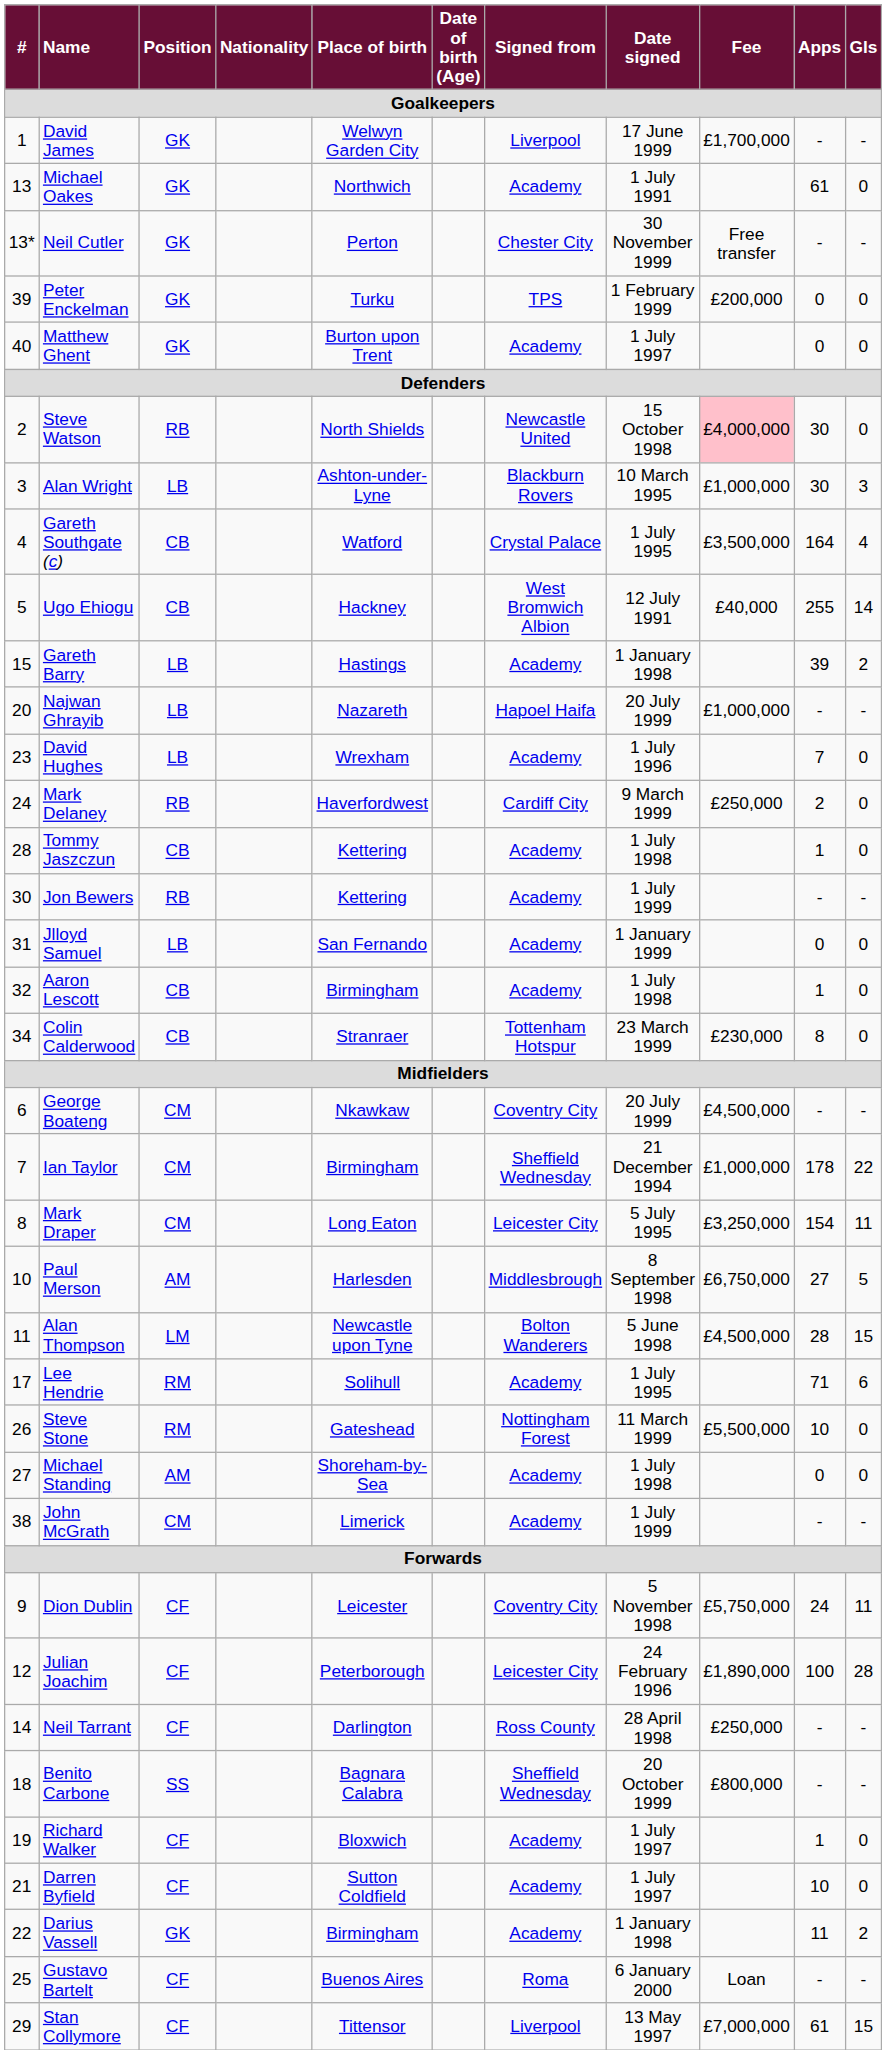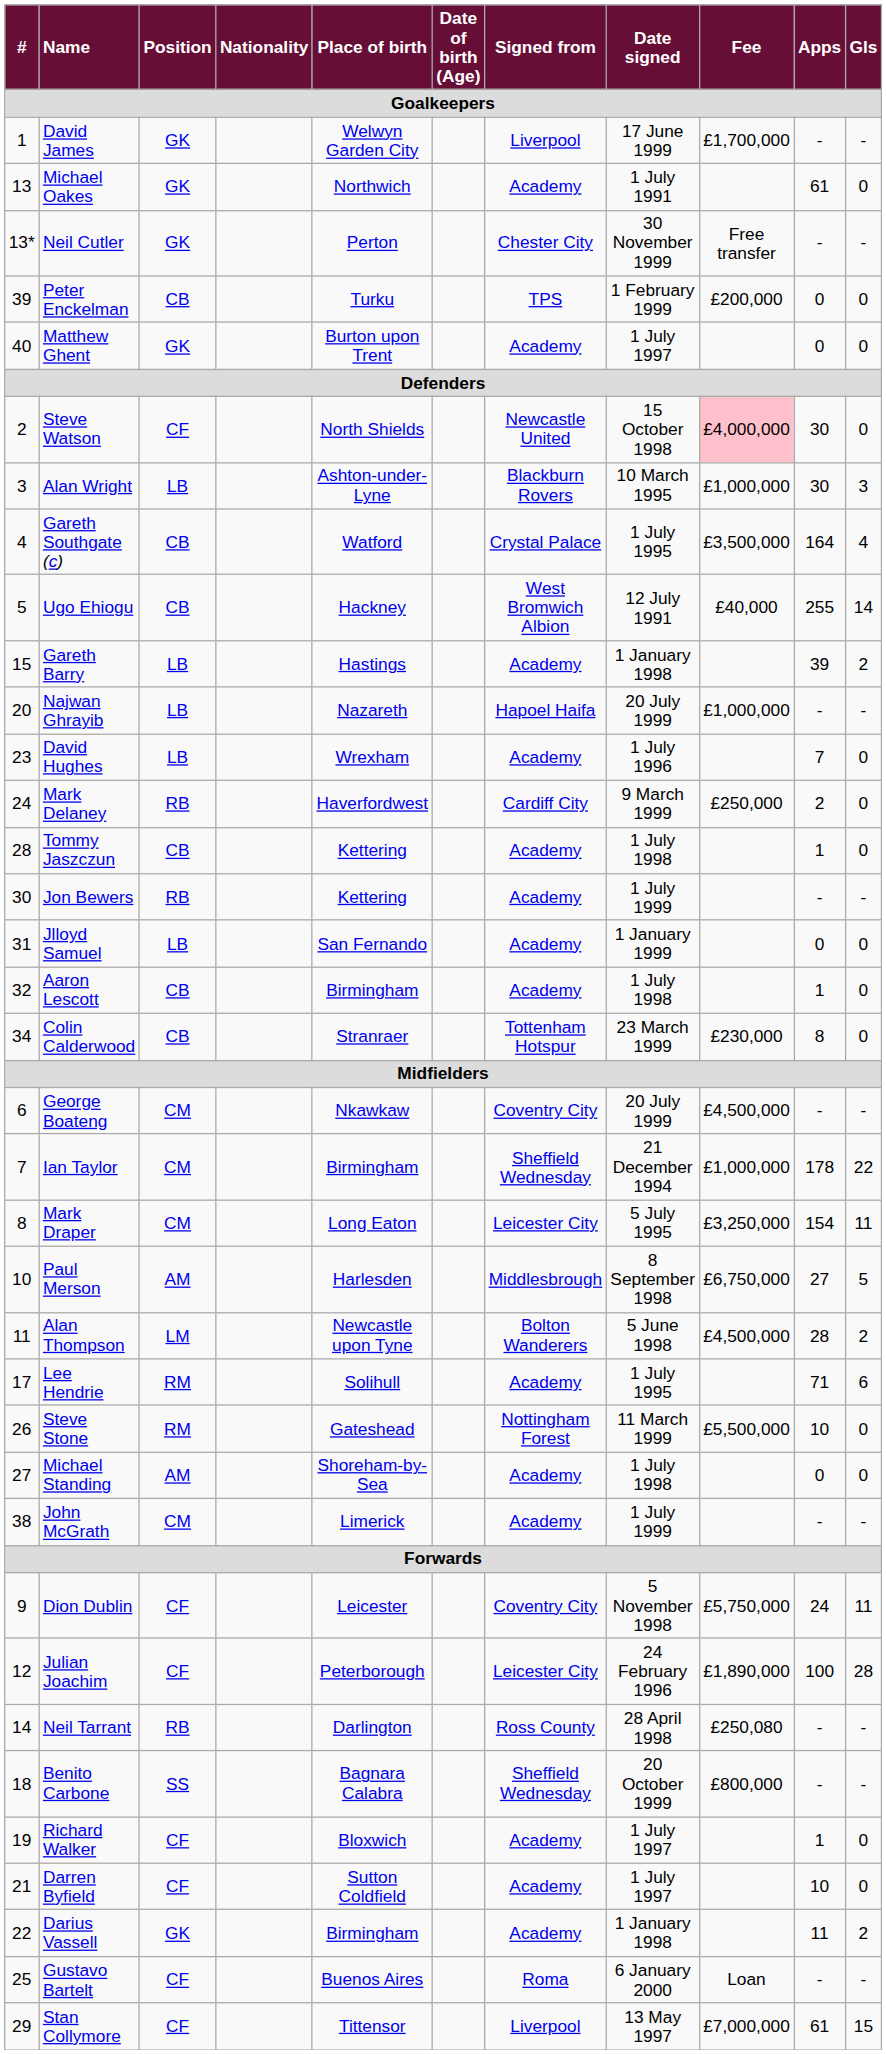(178, 299) GK -> (178, 299) CB
(178, 429) RB -> (178, 429) CF
(863, 1335) 15 -> (863, 1335) 2
(178, 1727) CF -> (178, 1727) RB
(746, 1727) £250,000 -> (746, 1727) £250,080
